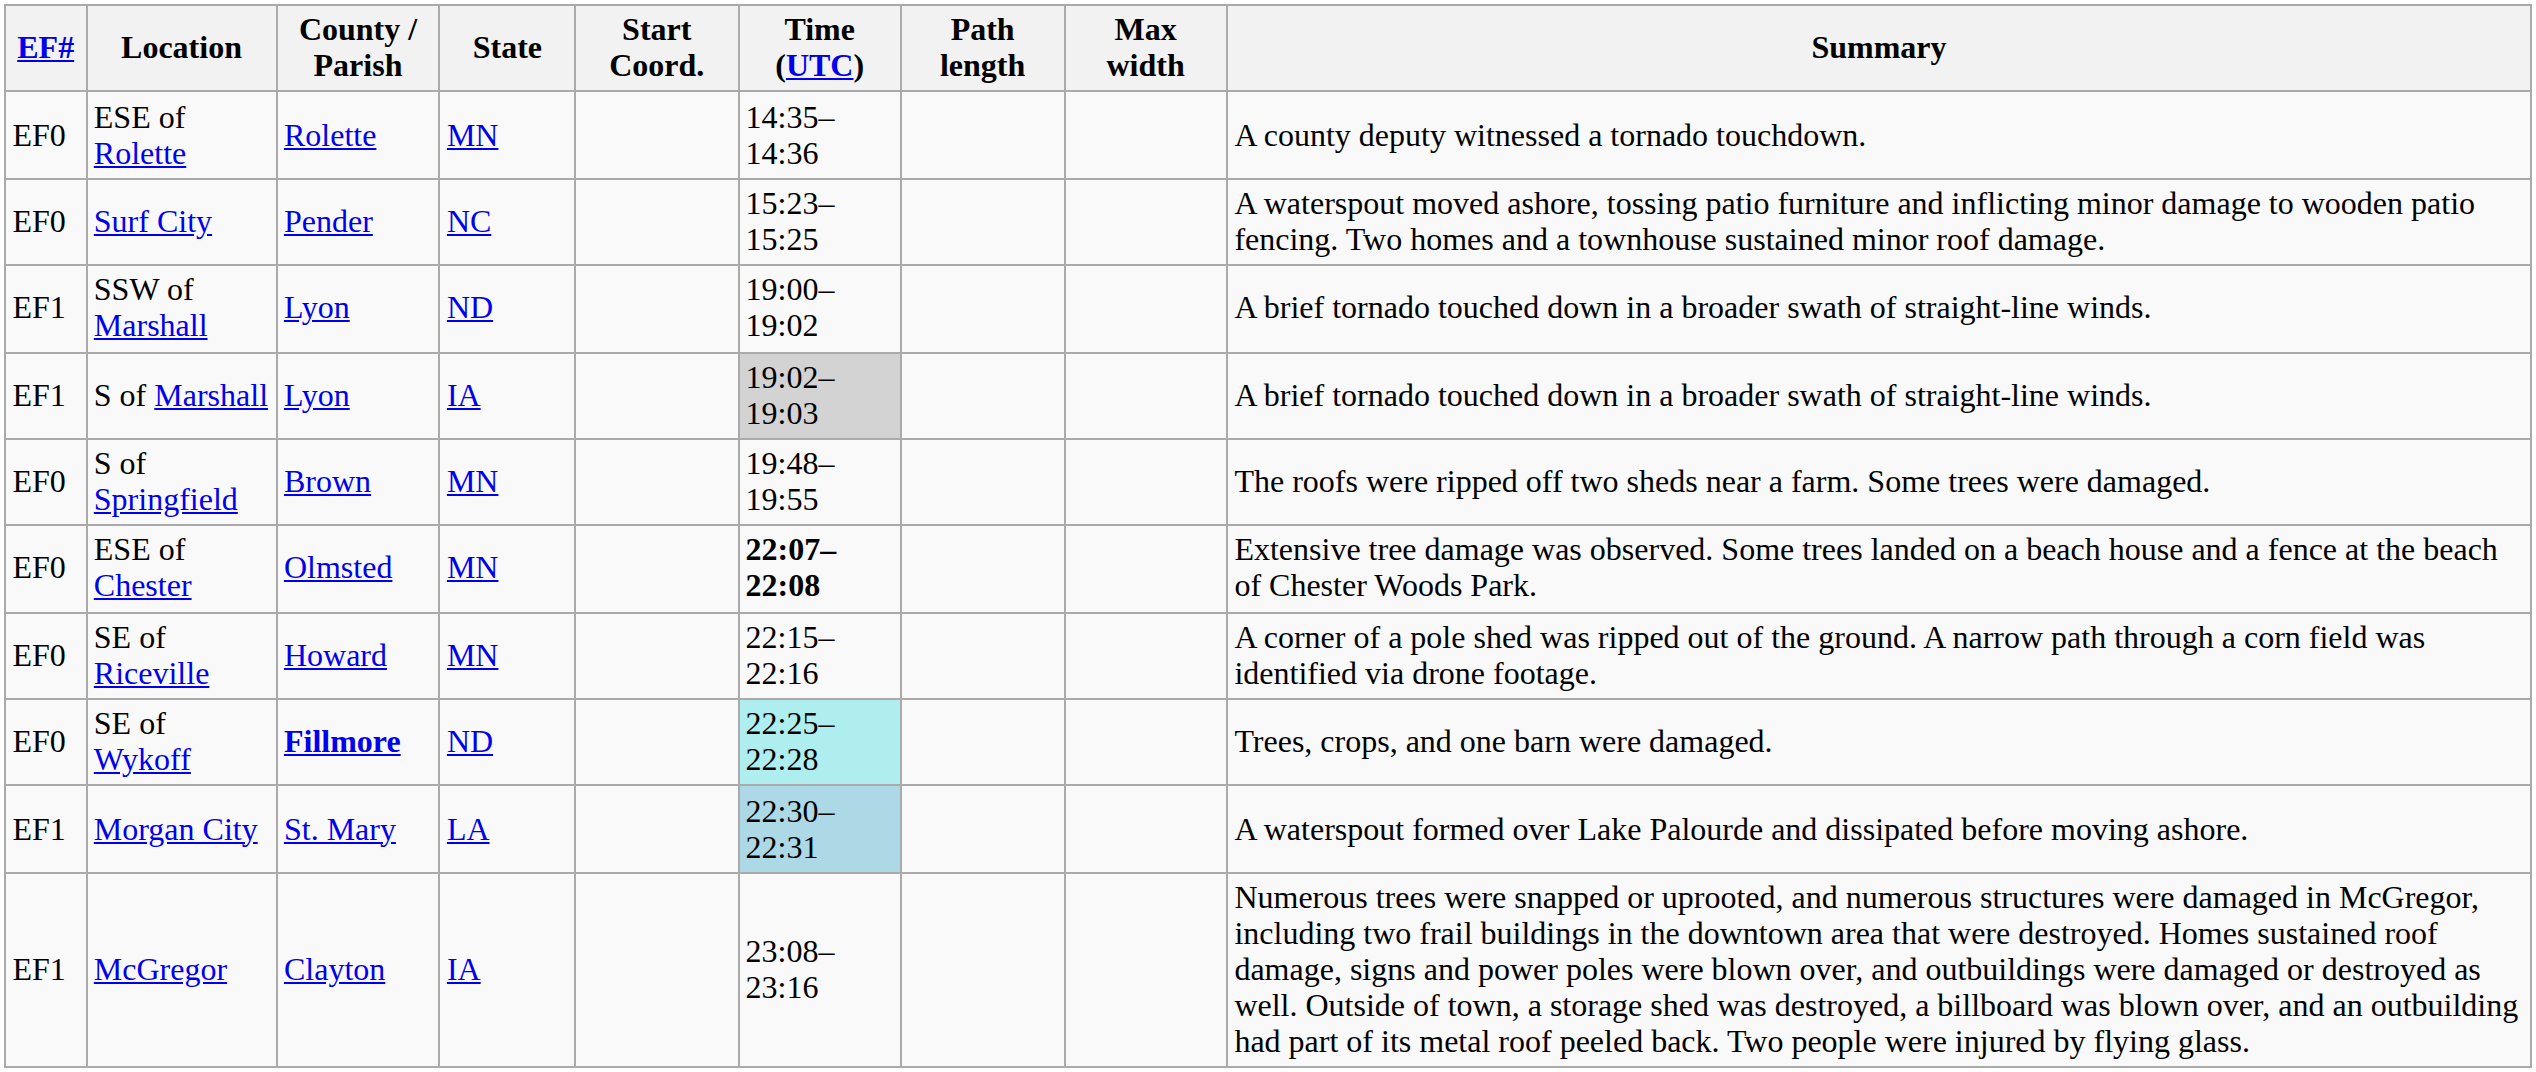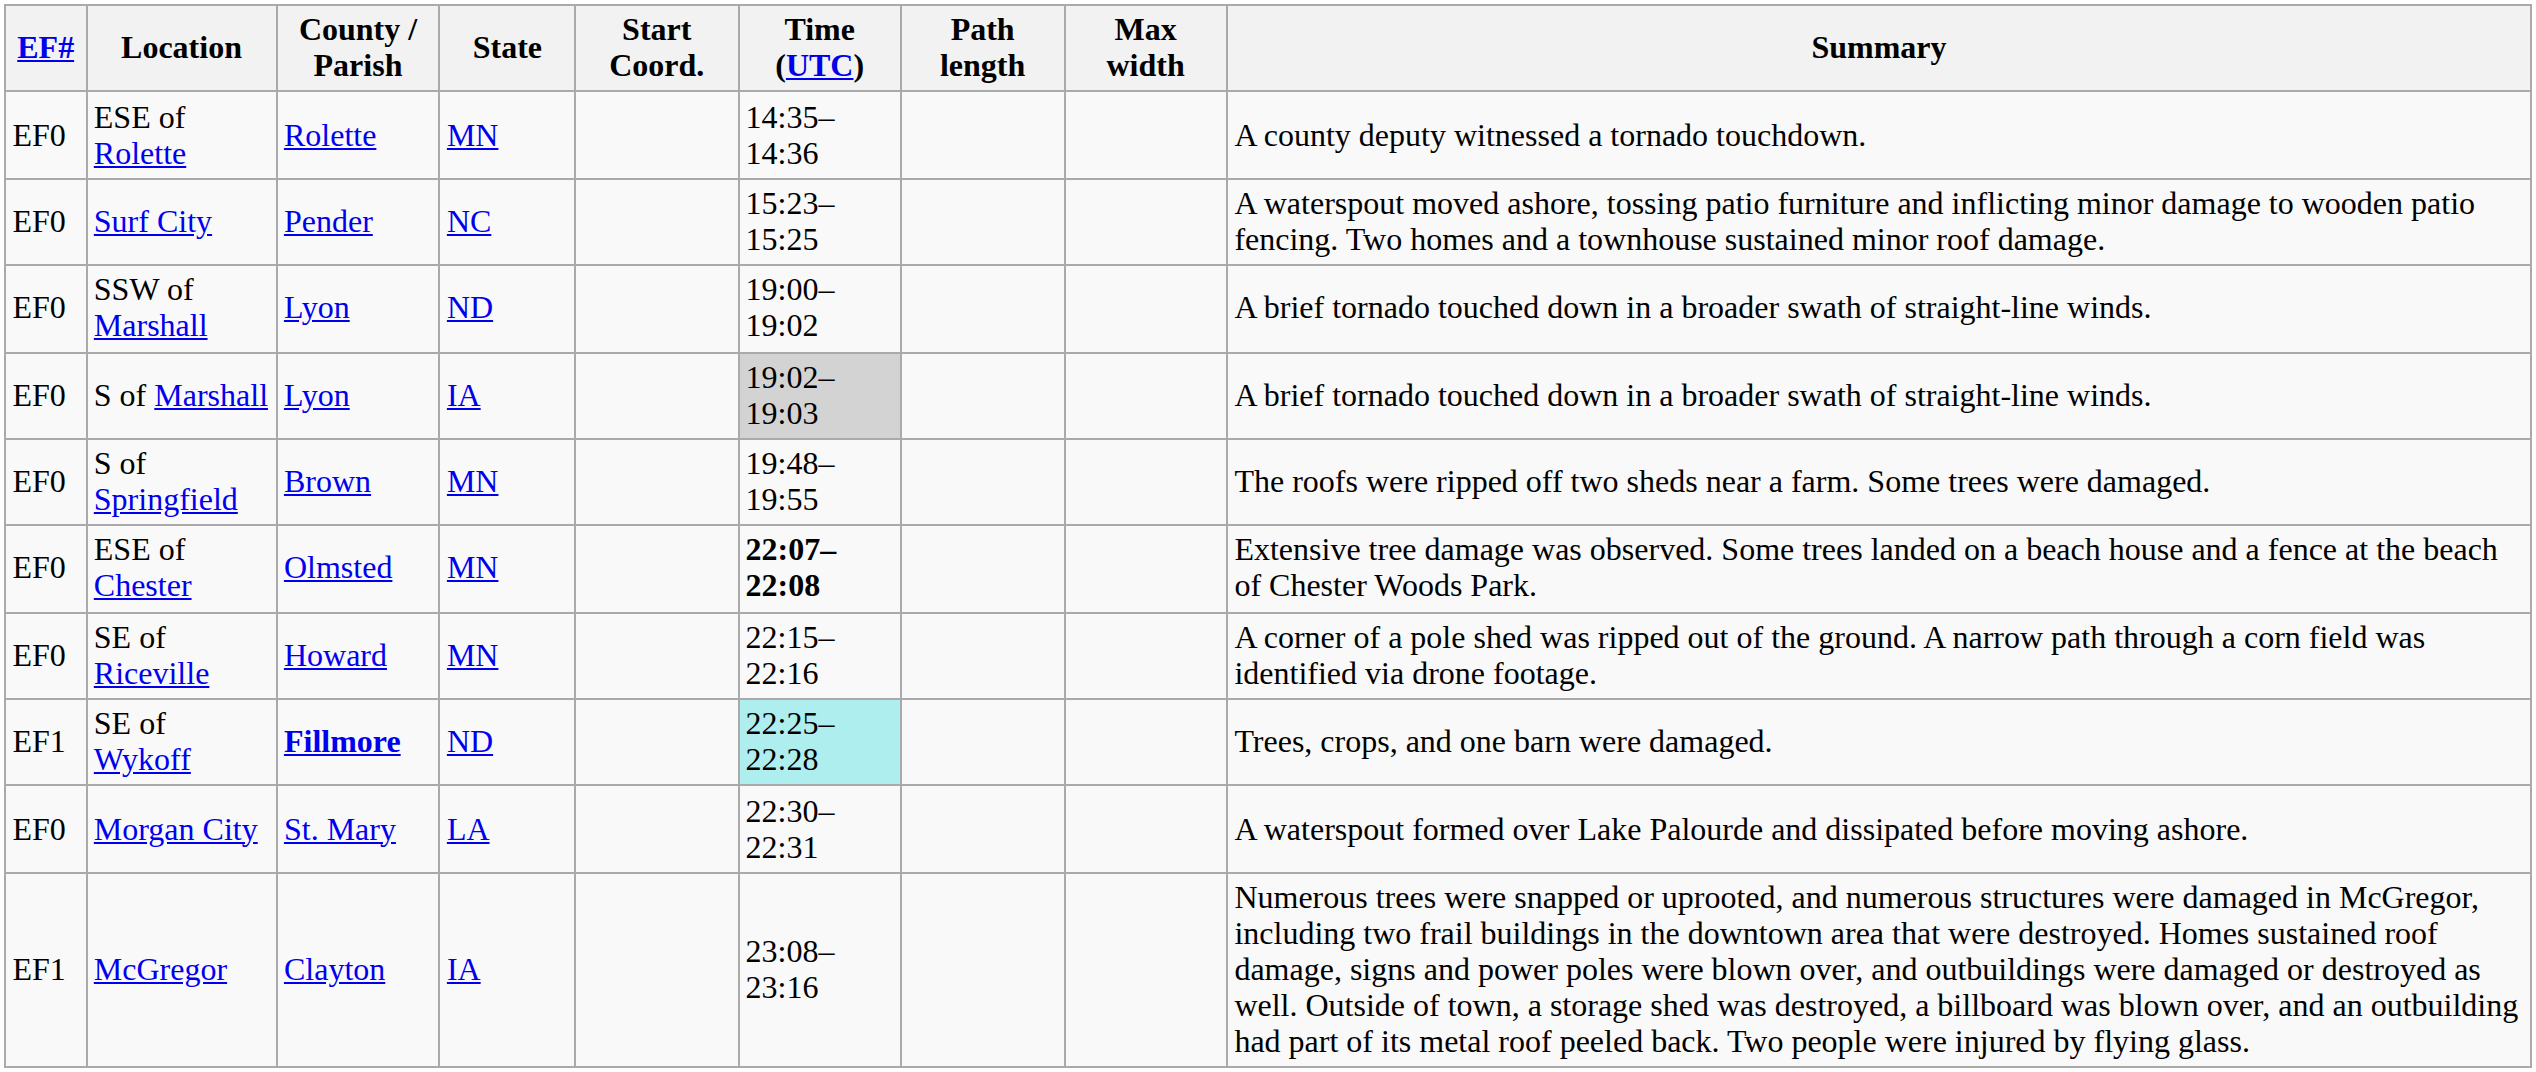(39, 308) EF1 -> (39, 308) EF0
(39, 394) EF1 -> (39, 394) EF0
(39, 741) EF0 -> (39, 741) EF1
(39, 828) EF1 -> (39, 828) EF0
(790, 828) lightblue background -> (790, 828) no background
